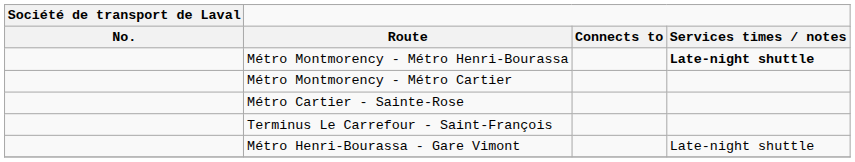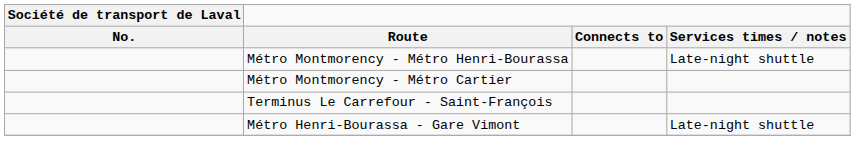(742, 59) bold -> (742, 59) normal
- row: (356, 103)
